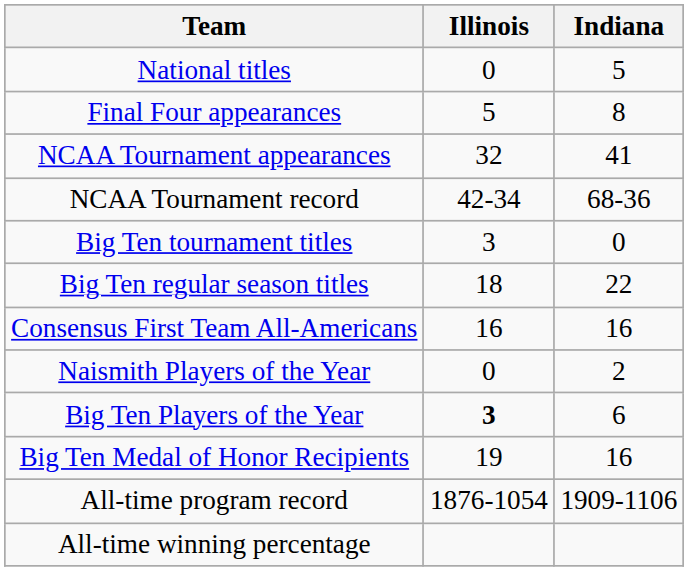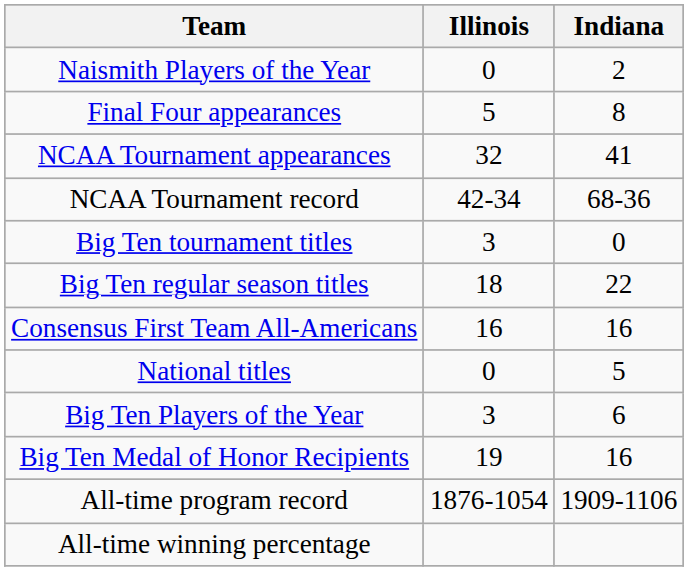rows swapped: (214, 69) <-> (214, 371)
(489, 414) bold -> (489, 414) normal
